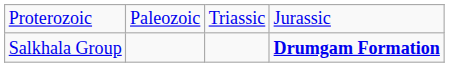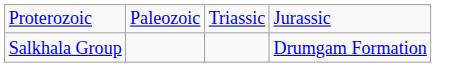(357, 47) bold -> (350, 47) normal
